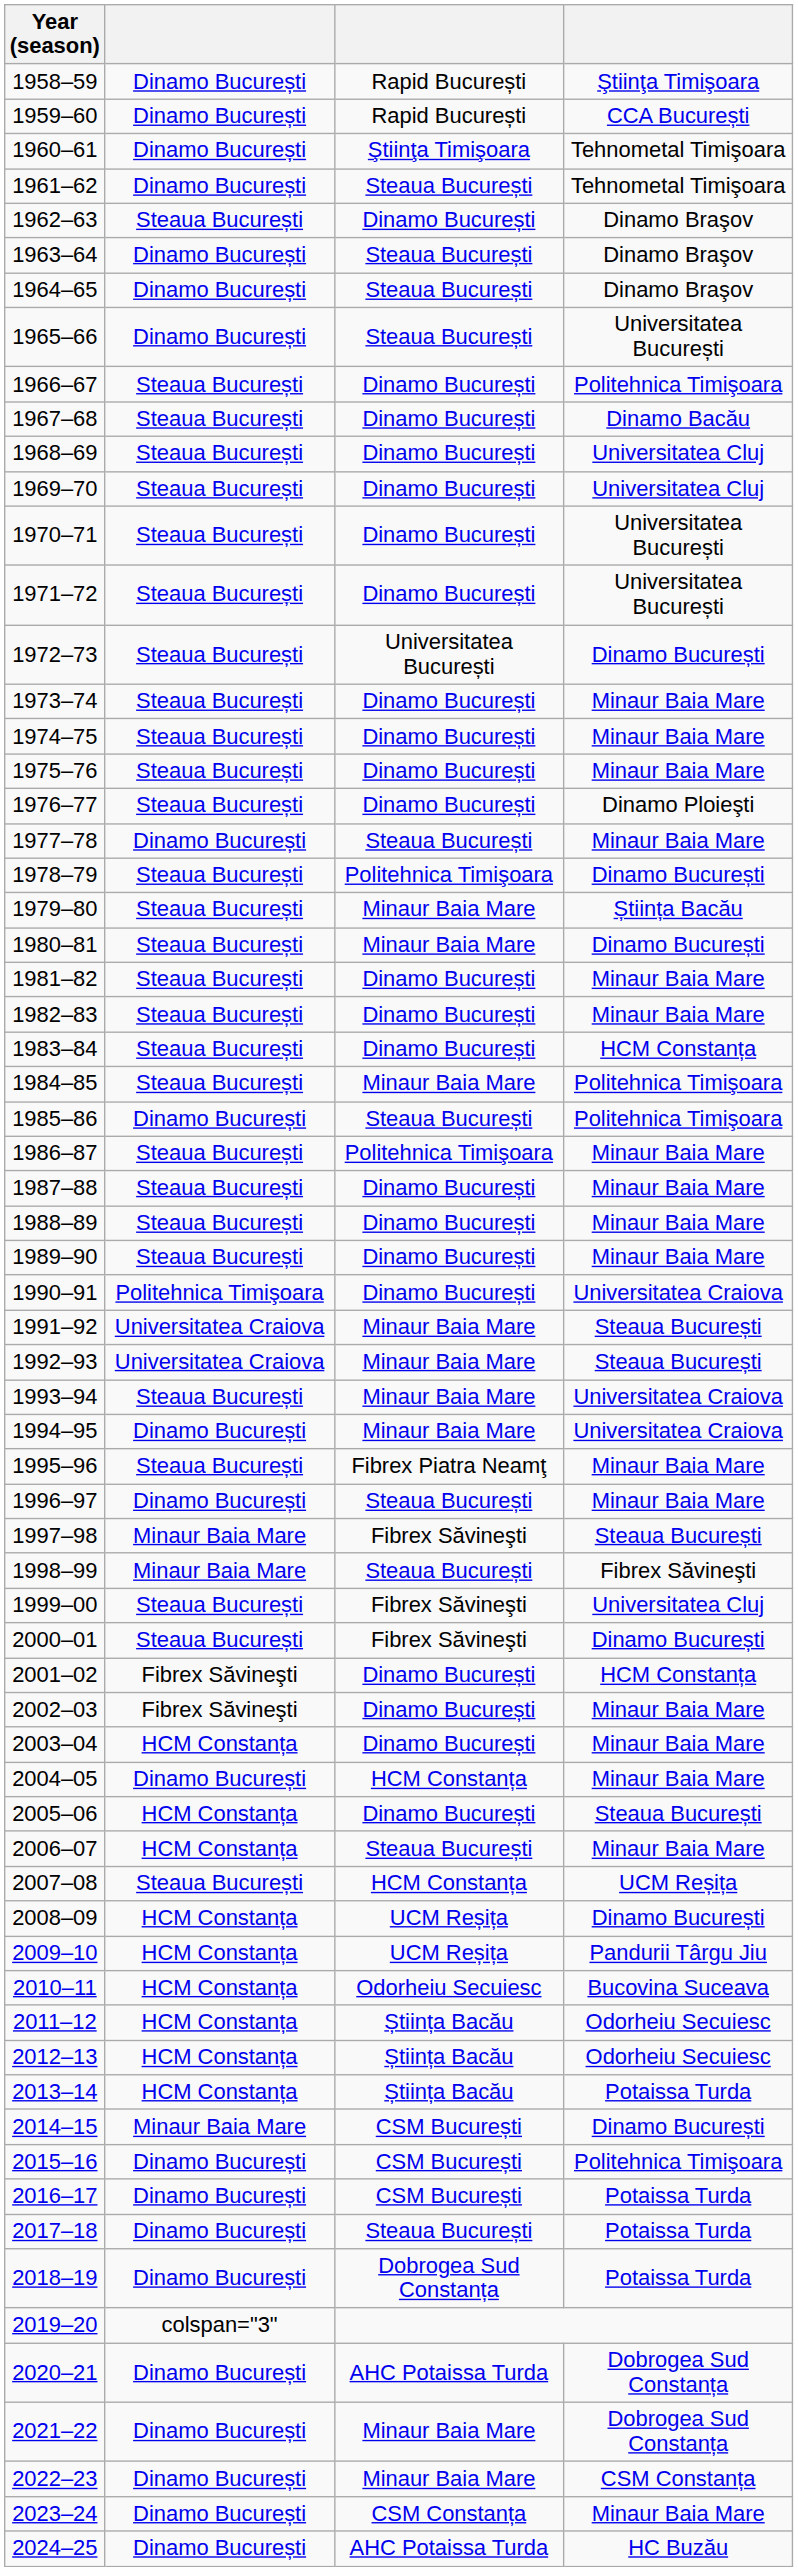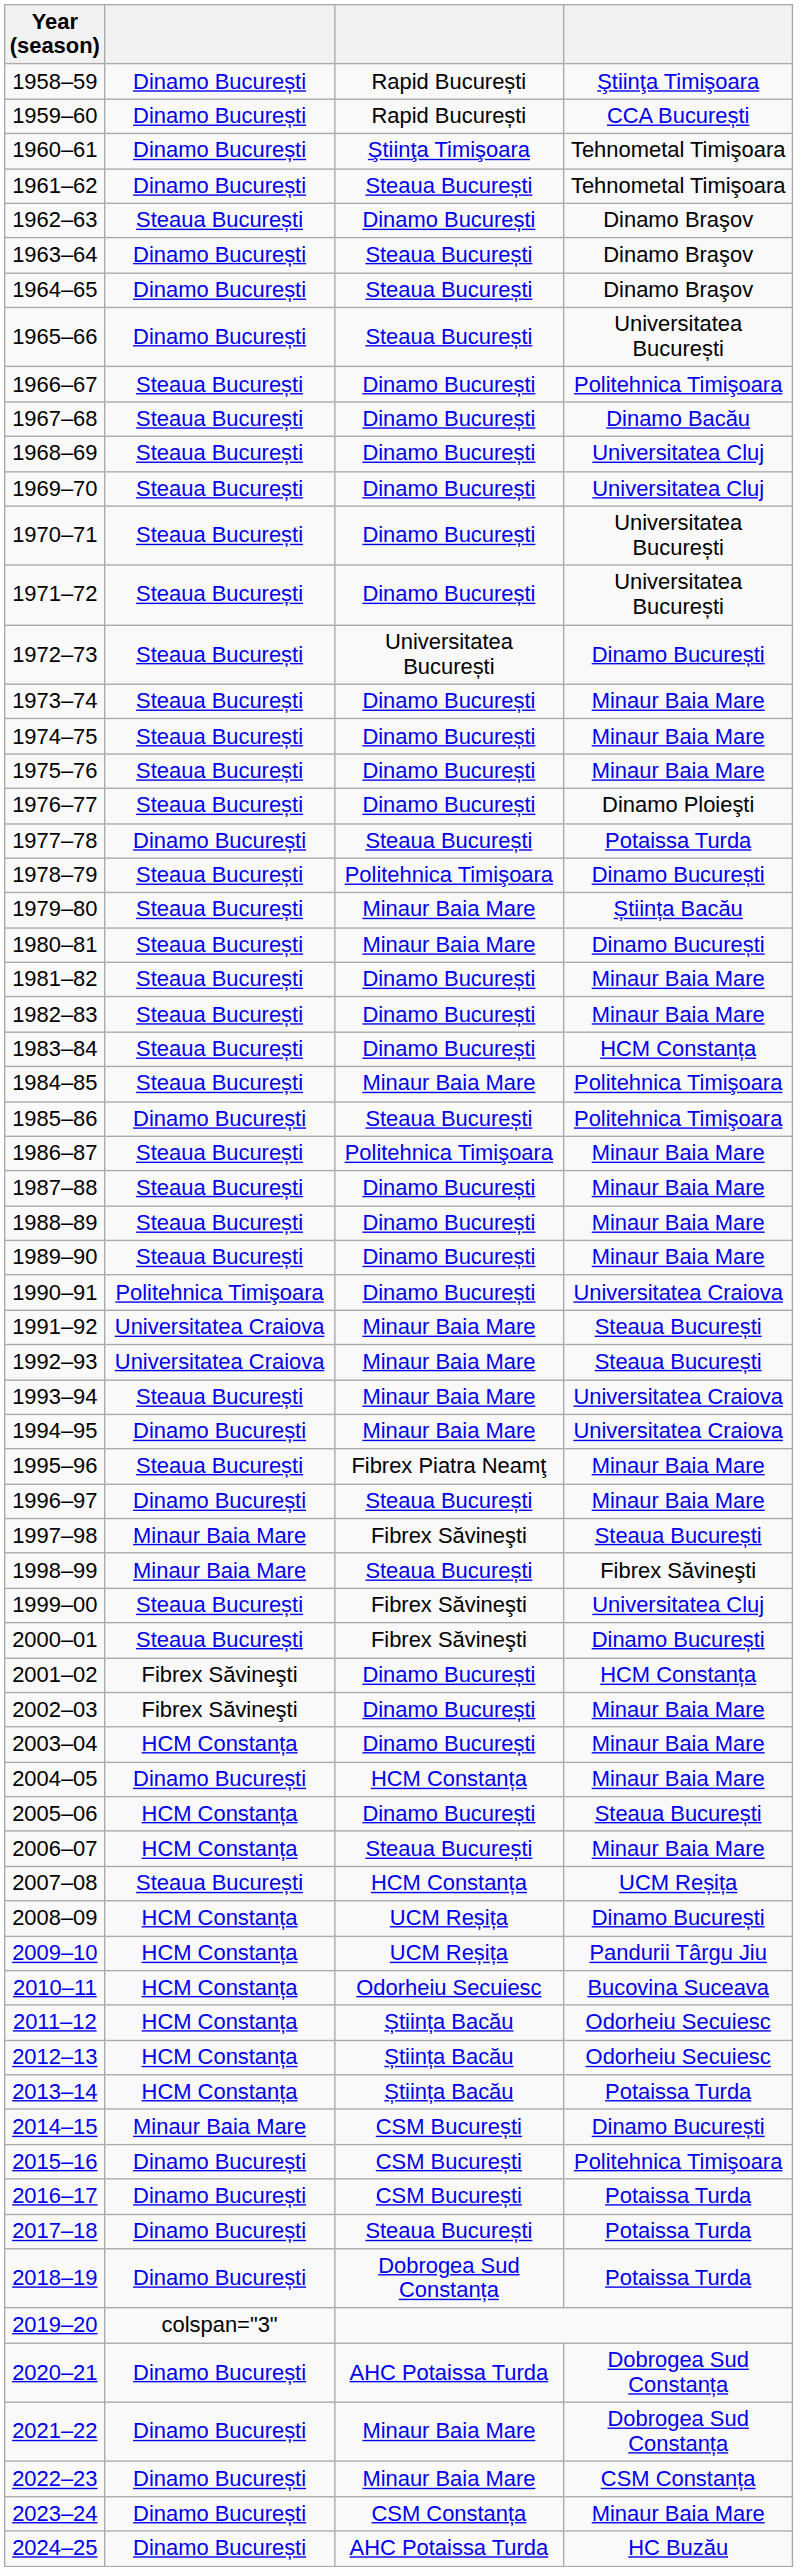(678, 840) Minaur Baia Mare -> (678, 840) Potaissa Turda
